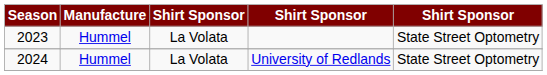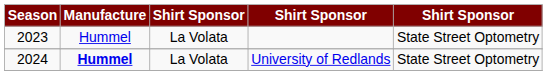(105, 59) normal -> (105, 59) bold
